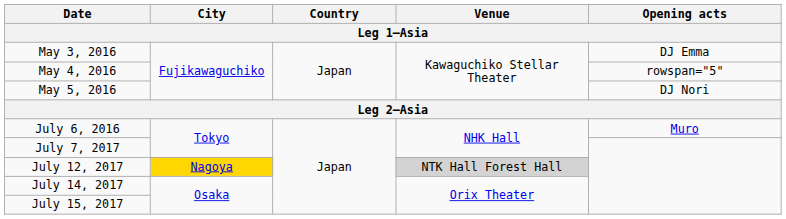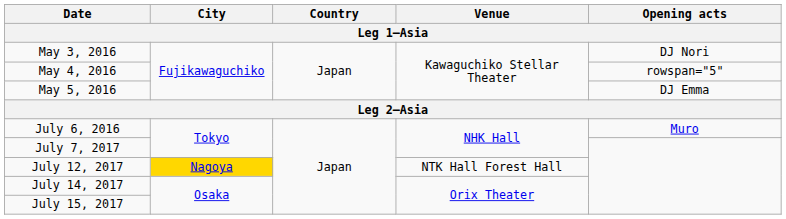(685, 52) DJ Emma -> (685, 52) DJ Nori
(685, 90) DJ Nori -> (685, 90) DJ Emma
(492, 167) lightgrey background -> (492, 167) no background
